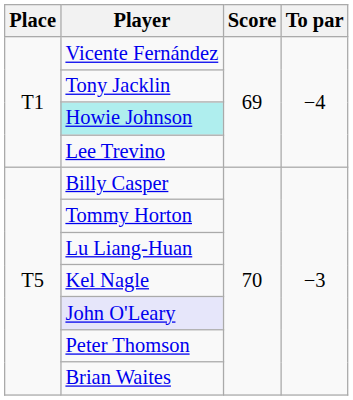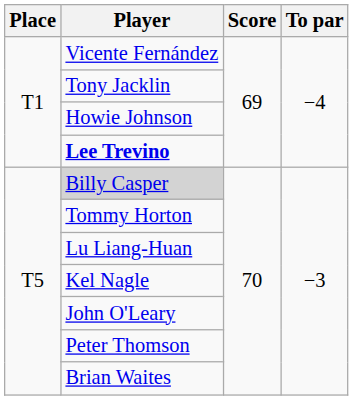(129, 118) paleturquoise background -> (129, 118) no background
(115, 150) normal -> (117, 150) bold
(117, 183) no background -> (117, 183) lightgrey background
(120, 313) lavender background -> (120, 313) no background
